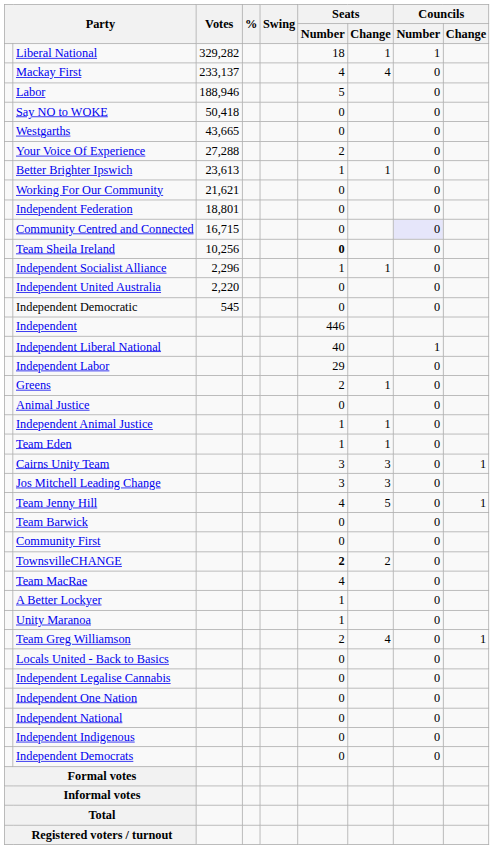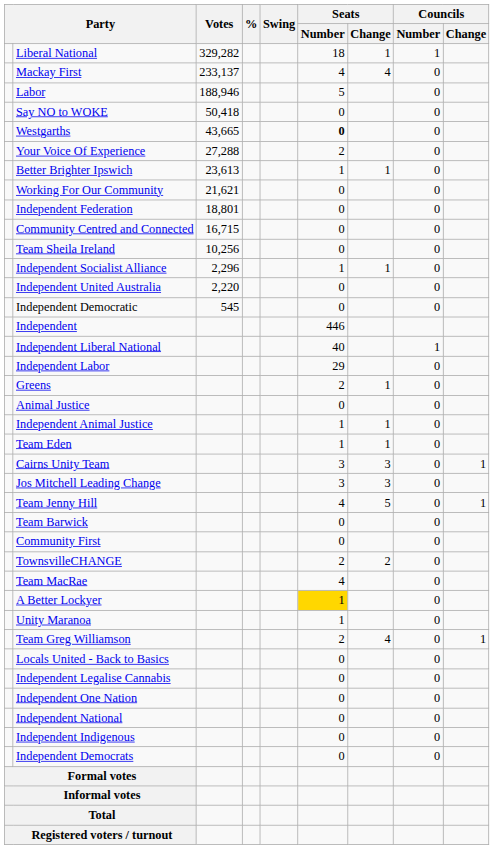(342, 131) normal -> (342, 131) bold
(437, 229) lavender background -> (437, 229) no background
(342, 248) bold -> (342, 248) normal
(342, 561) bold -> (342, 561) normal
(342, 600) no background -> (342, 600) gold background
